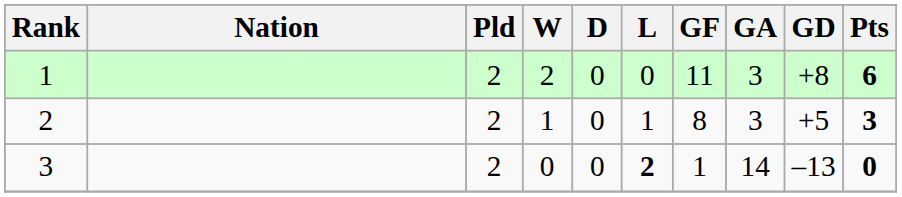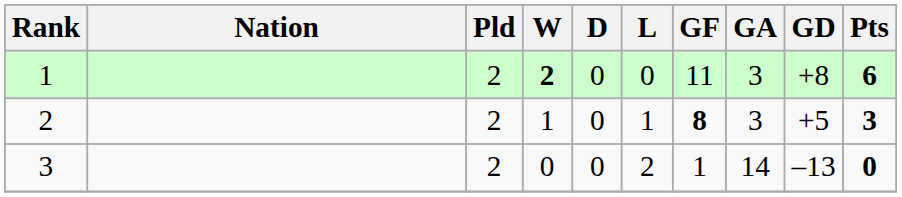(547, 74) normal -> (547, 74) bold
(699, 120) normal -> (699, 120) bold
(647, 167) bold -> (647, 167) normal
